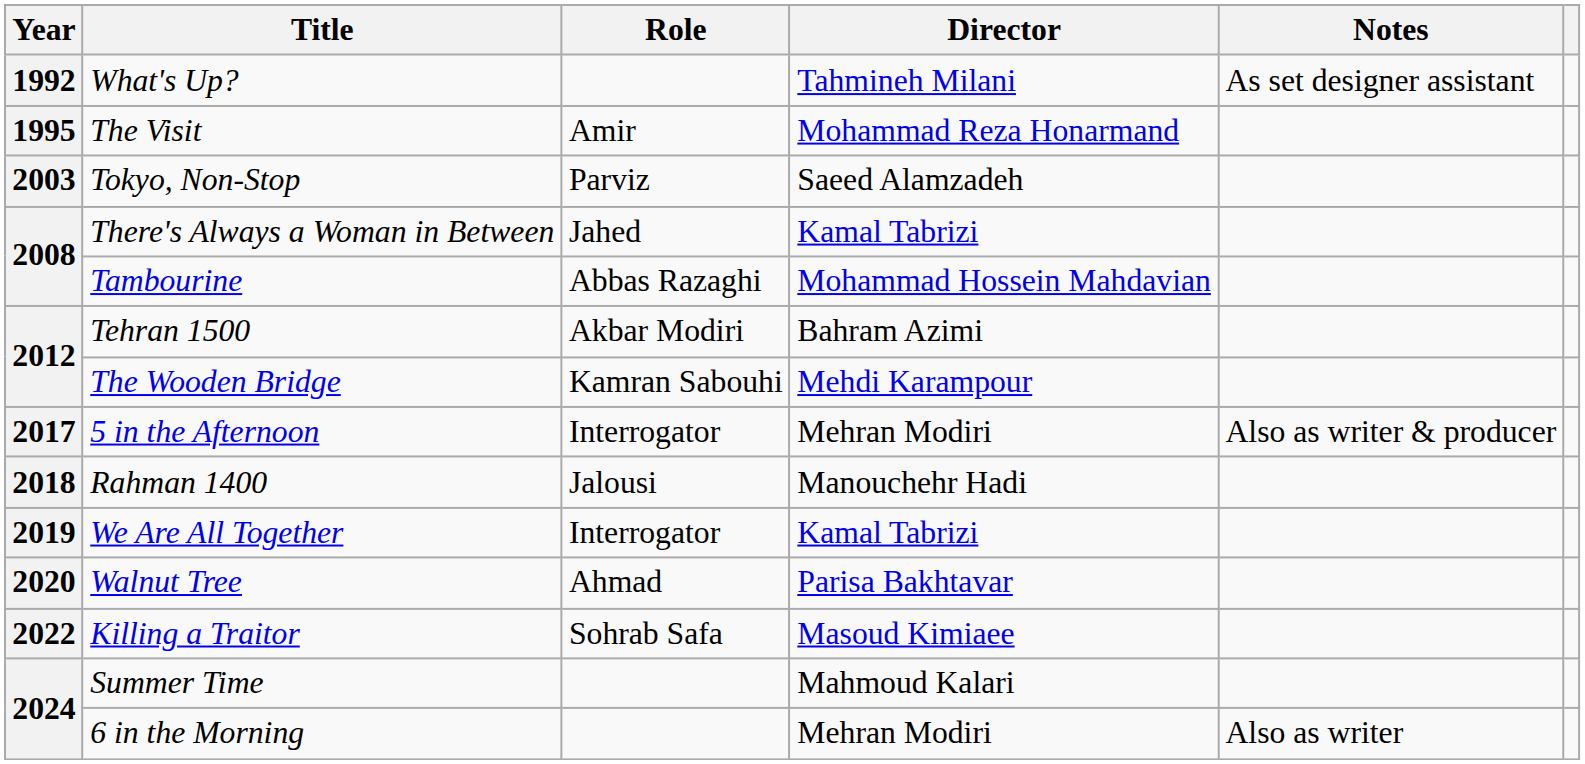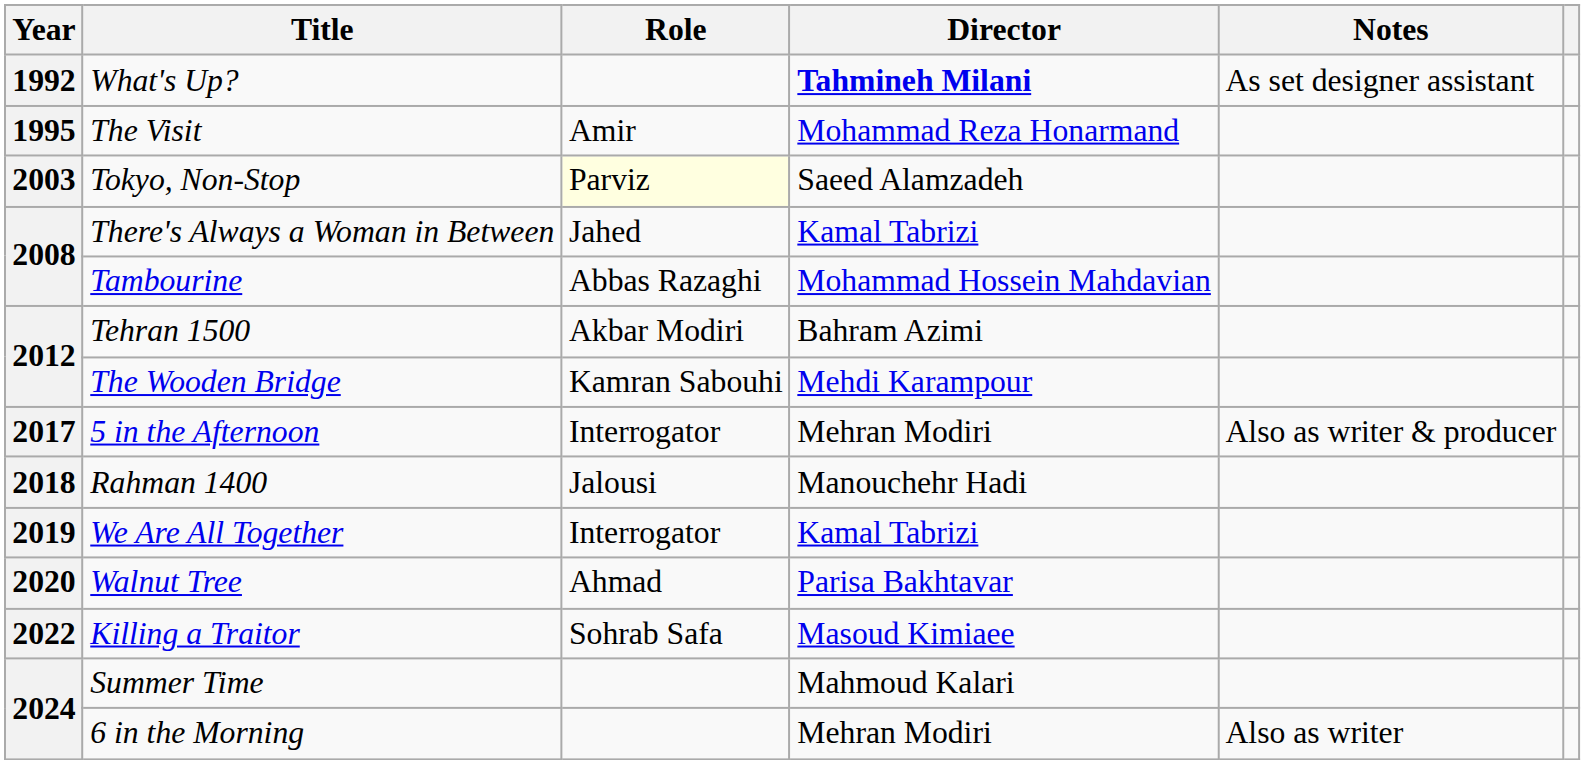(907, 79) normal -> (914, 79) bold
(609, 180) no background -> (609, 180) lightyellow background
